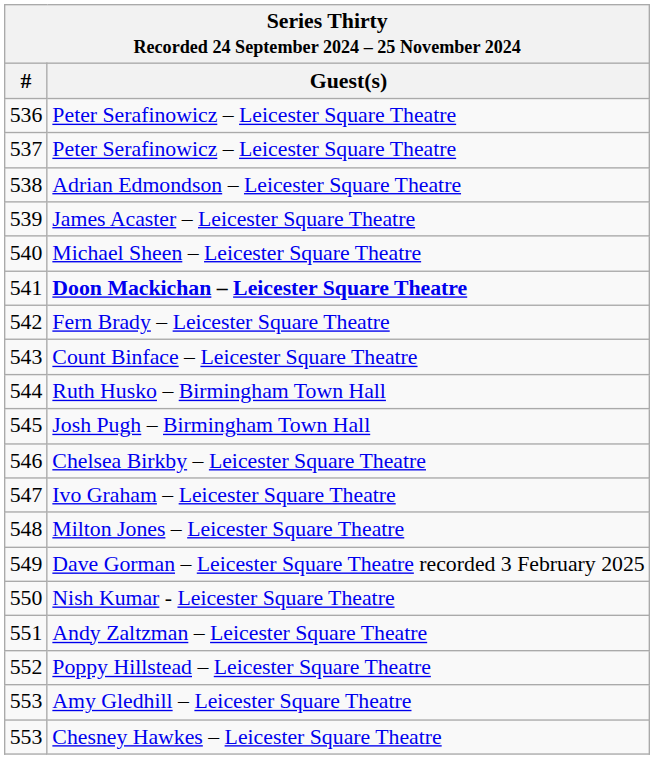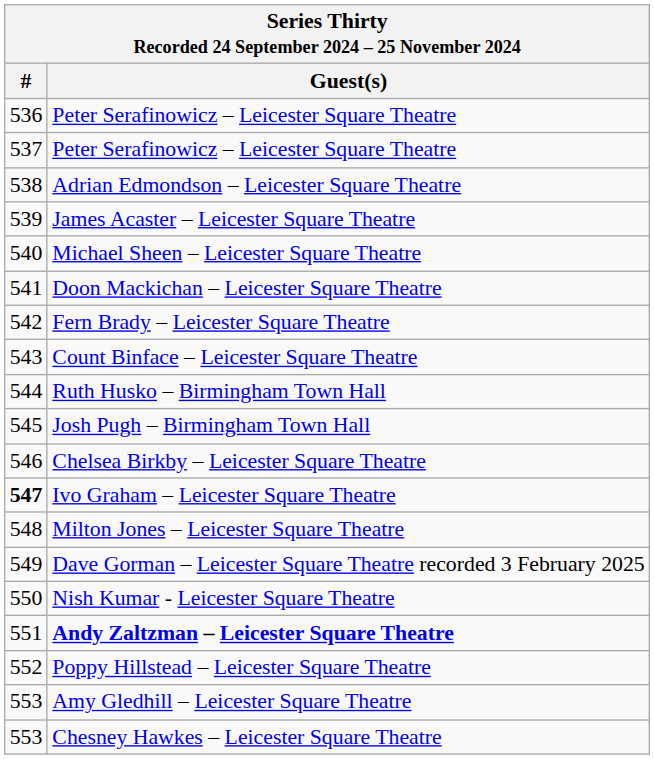(260, 287) bold -> (247, 287) normal
(26, 494) normal -> (26, 494) bold
(240, 632) normal -> (253, 632) bold
